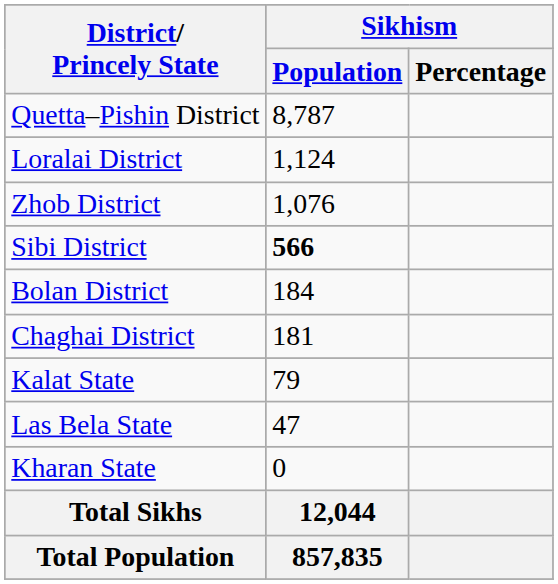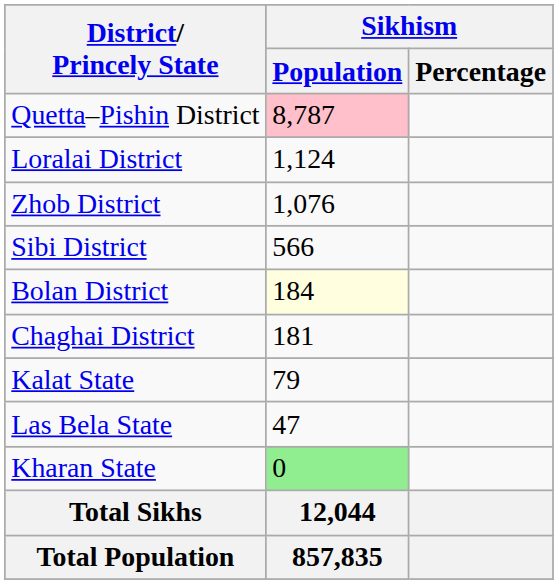(304, 114) no background -> (304, 114) pink background
(293, 247) bold -> (293, 247) normal
(293, 291) no background -> (293, 291) lightyellow background
(279, 468) no background -> (279, 468) lightgreen background
